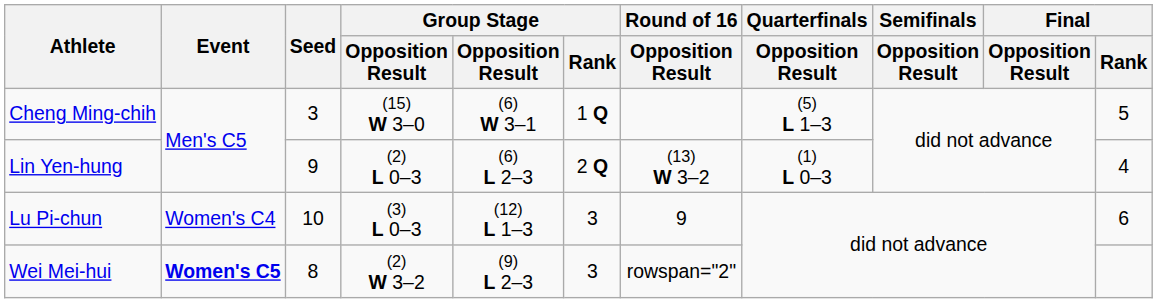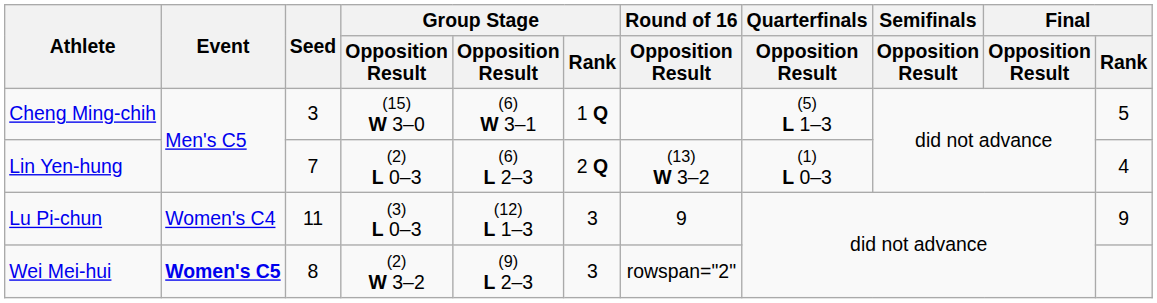(313, 167) 9 -> (313, 167) 7
(313, 219) 10 -> (313, 219) 11
(1124, 219) 6 -> (1124, 219) 9
